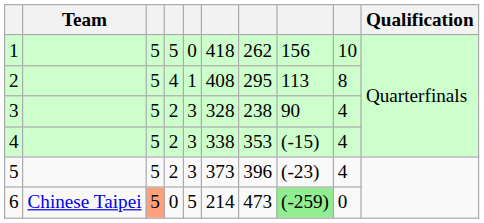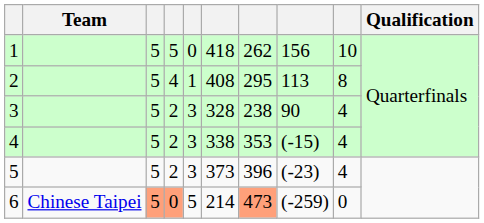(174, 202) no background -> (174, 202) lightsalmon background
(258, 202) no background -> (258, 202) lightsalmon background
(305, 202) lightgreen background -> (305, 202) no background
